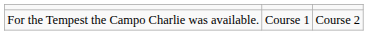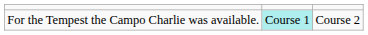(287, 20) no background -> (287, 20) paleturquoise background
